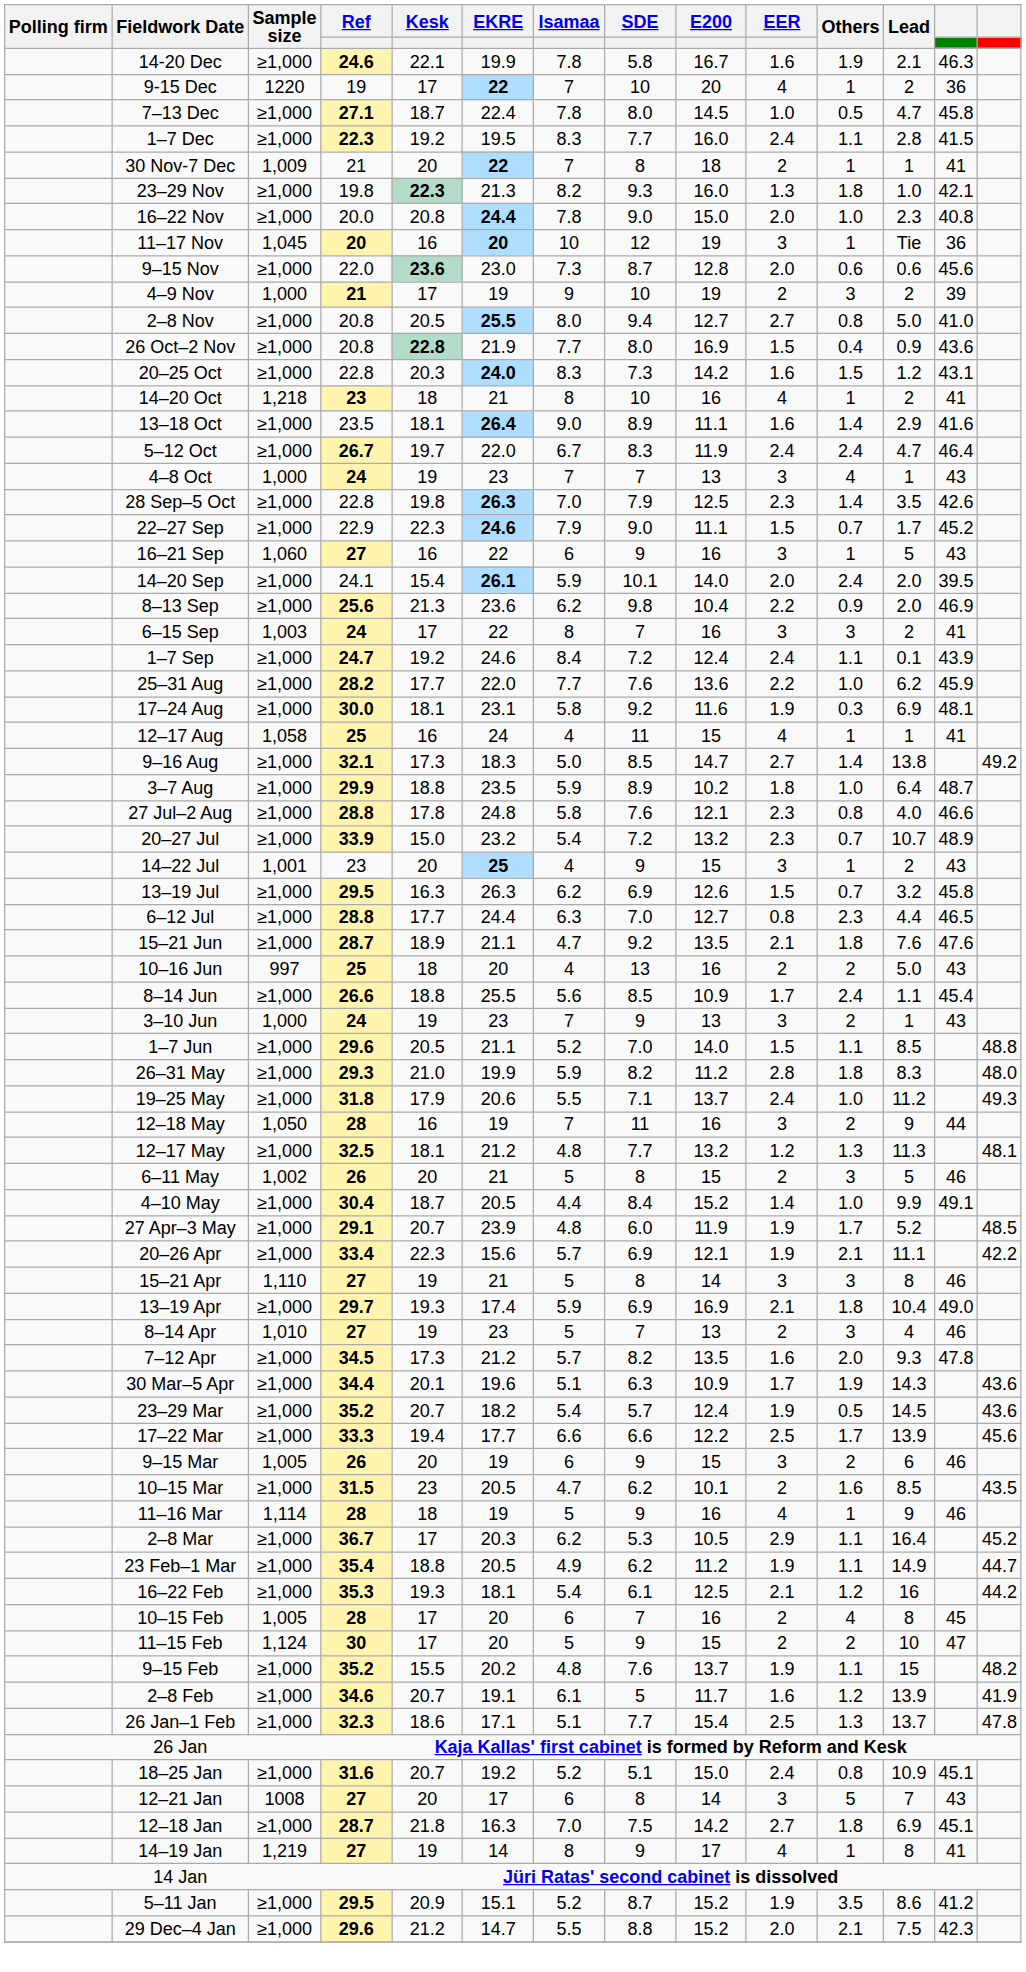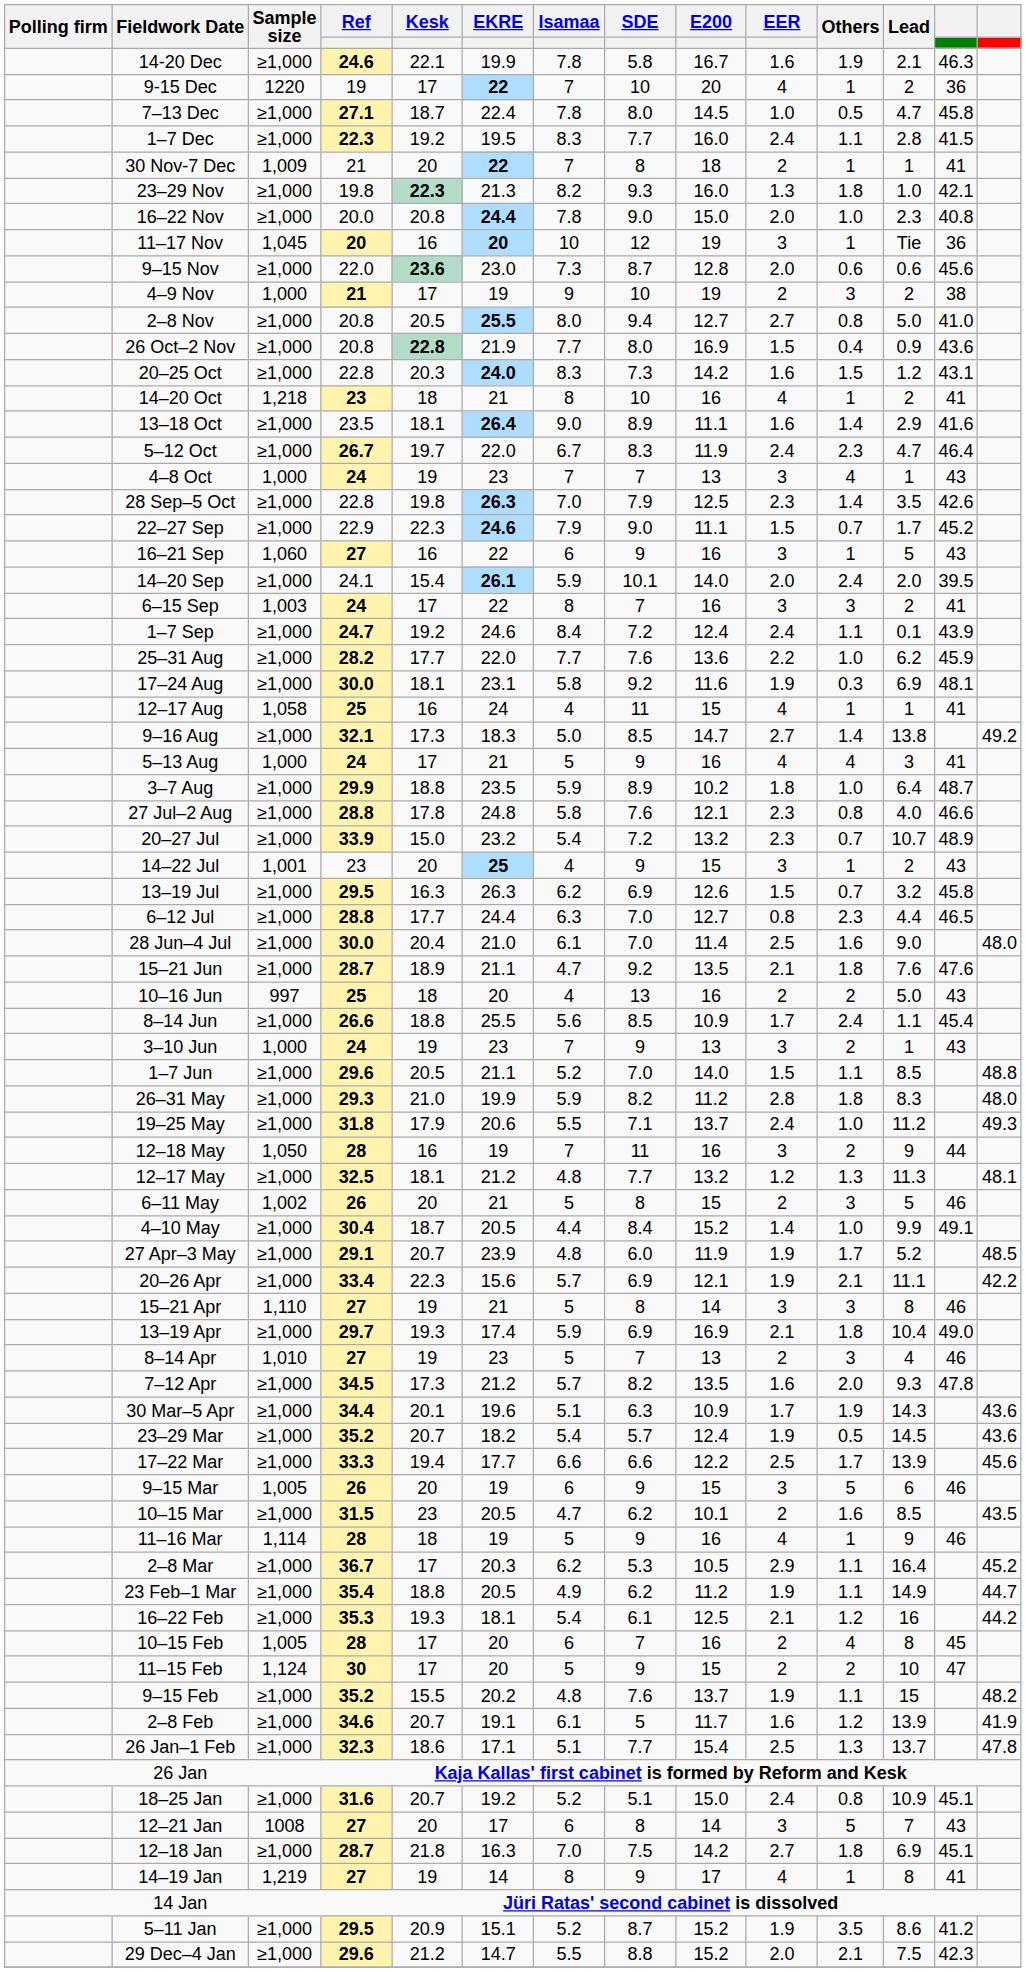(956, 295) 39 -> (956, 295) 38
(851, 450) 2.4 -> (851, 450) 2.3
- row: (180, 606)
+ row: (180, 762)
+ row: (180, 943)
(851, 1462) 2 -> (851, 1488) 5
